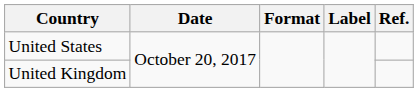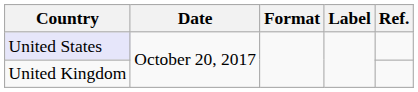(55, 45) no background -> (55, 45) lavender background
